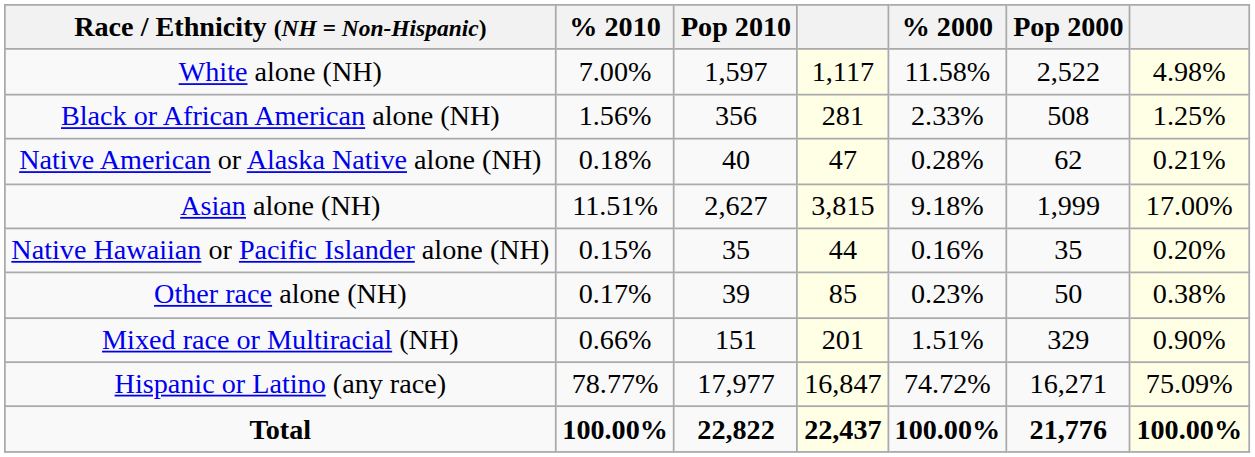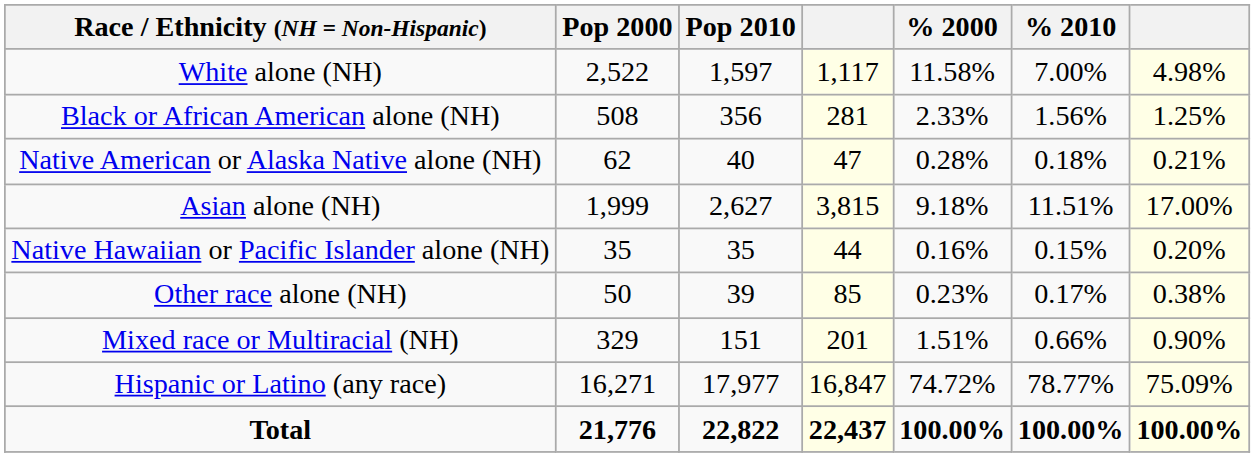columns swapped: (1068, 26) <-> (615, 26)
